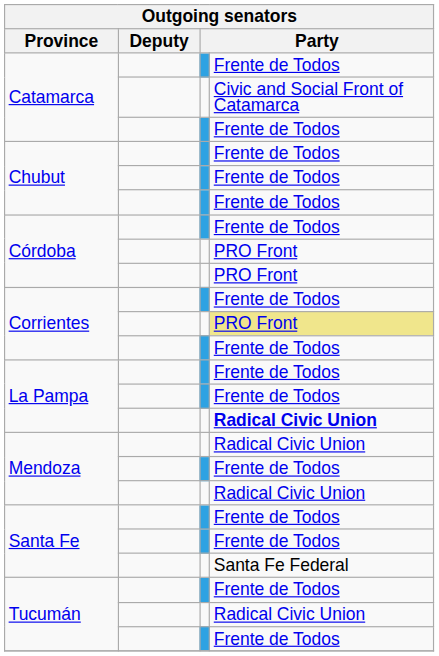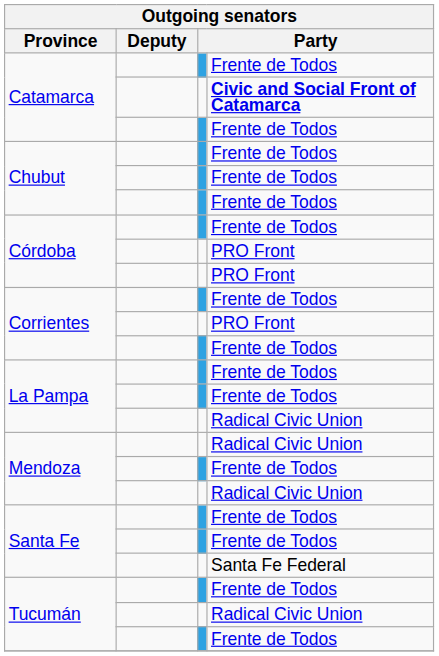(308, 97) normal -> (313, 97) bold
(256, 323) khaki background -> (253, 323) no background
(295, 420) bold -> (287, 420) normal
